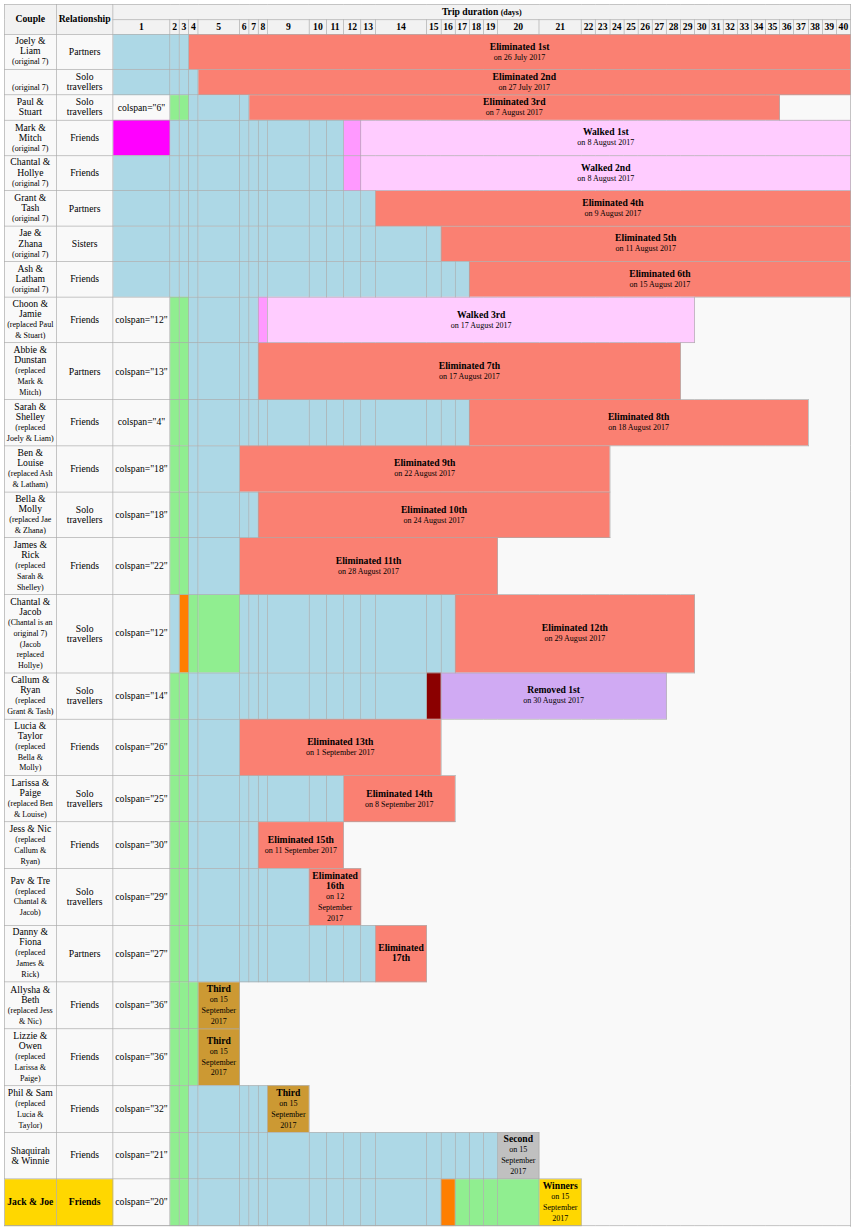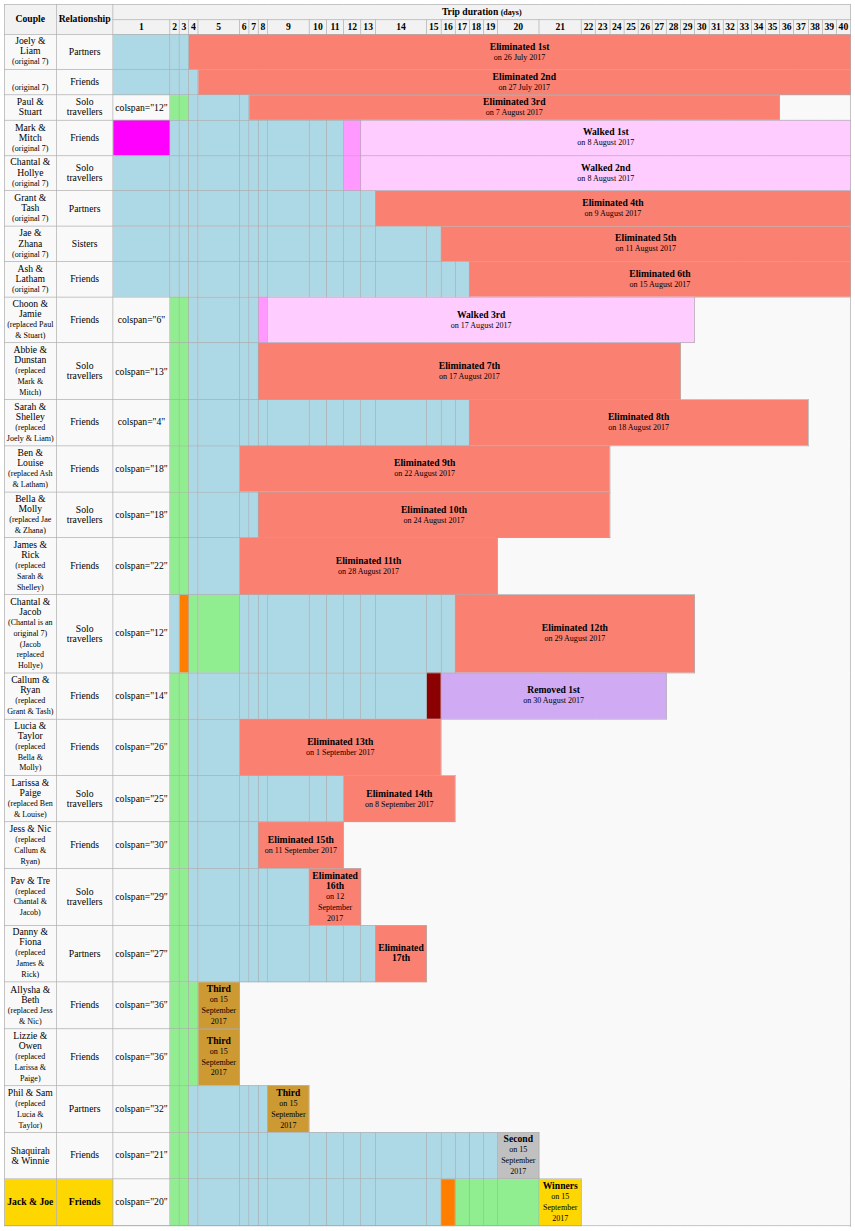(85, 82) Solo travellers -> (85, 82) Friends
(141, 107) colspan="6" -> (141, 107) colspan="12"
(85, 173) Friends -> (85, 173) Solo travellers
(141, 320) colspan="12" -> (141, 320) colspan="6"
(85, 371) Partners -> (85, 371) Solo travellers
(85, 696) Solo travellers -> (85, 696) Friends
(85, 1109) Friends -> (85, 1109) Partners
